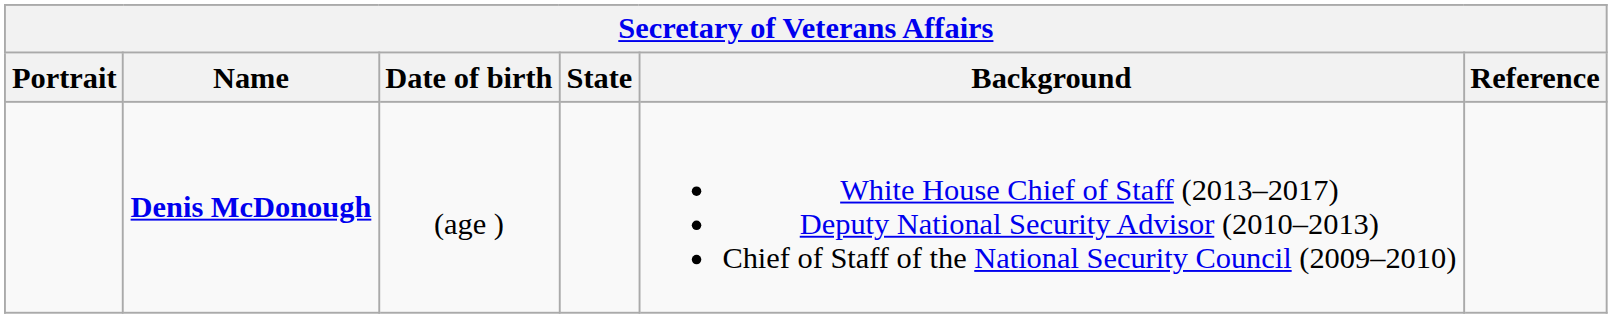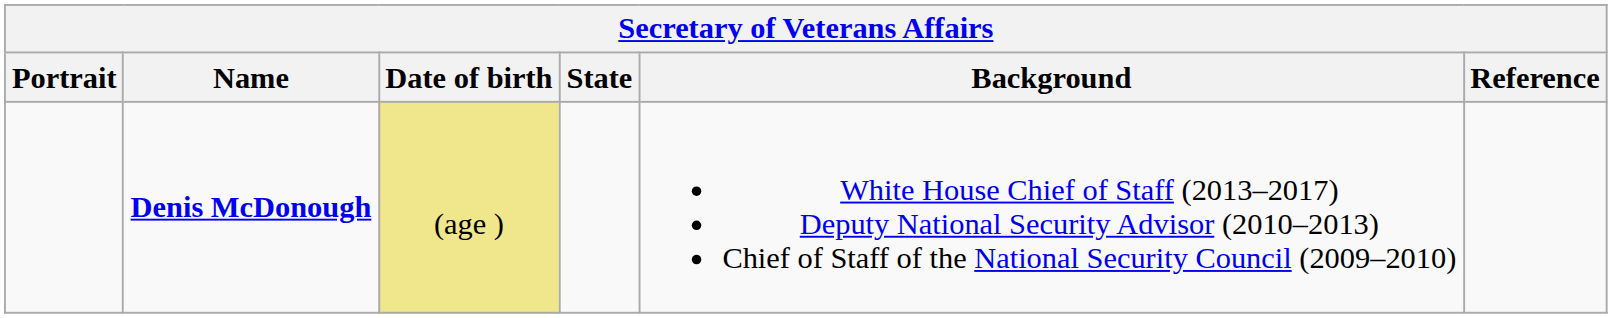(469, 223) no background -> (469, 223) khaki background
